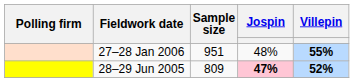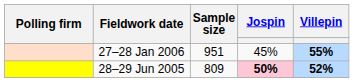(266, 52) 48% -> (266, 52) 45%
(266, 69) 47% -> (266, 69) 50%
